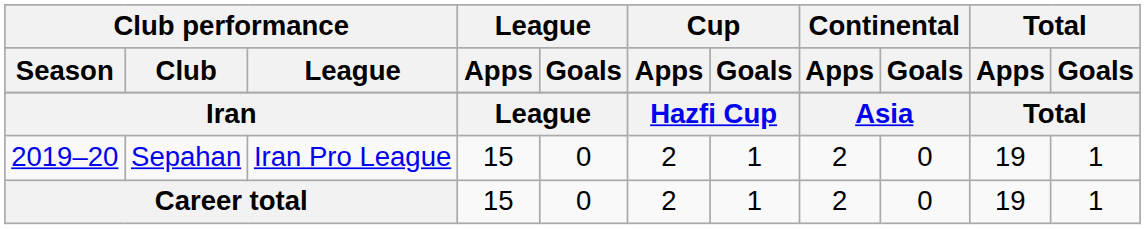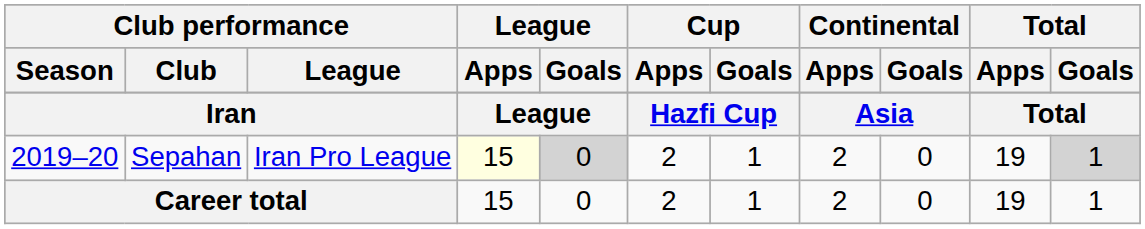(498, 157) no background -> (498, 157) lightyellow background
(584, 157) no background -> (584, 157) lightgrey background
(1096, 157) no background -> (1096, 157) lightgrey background
